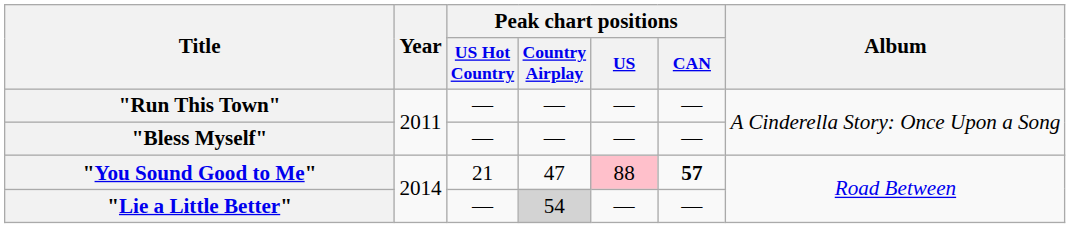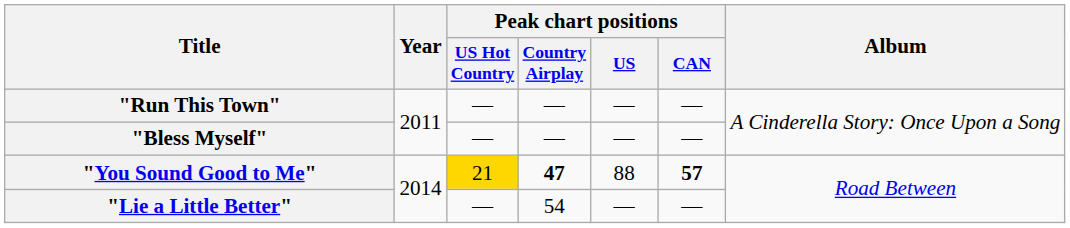(482, 172) no background -> (482, 172) gold background
(554, 172) normal -> (554, 172) bold
(624, 172) pink background -> (624, 172) no background
(554, 205) lightgrey background -> (554, 205) no background
